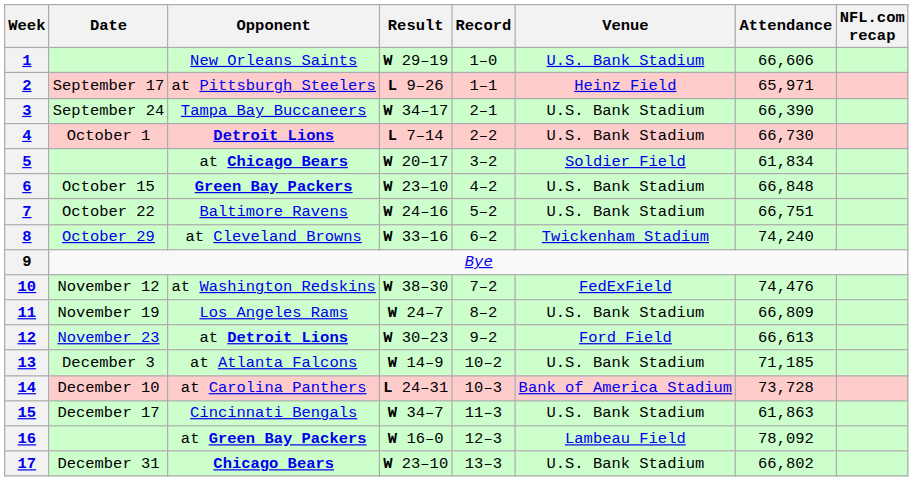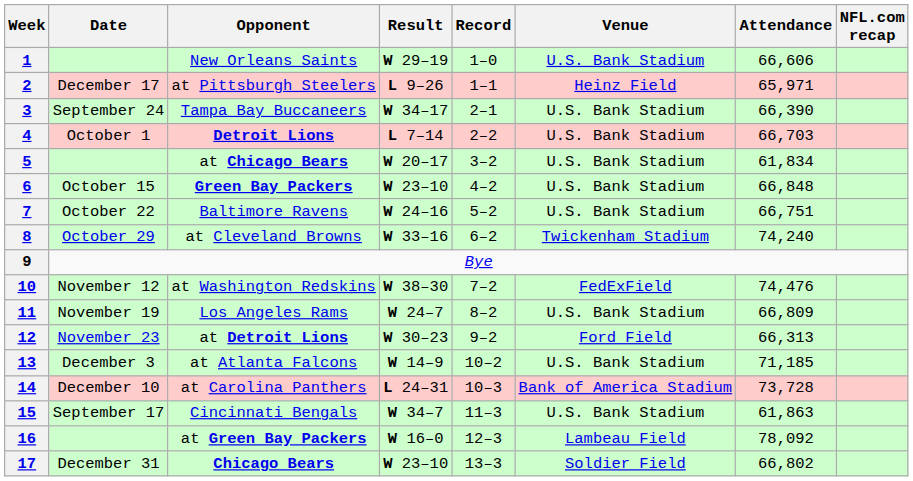(108, 85) September 17 -> (108, 85) December 17
(786, 136) 66,730 -> (786, 136) 66,703
(625, 161) Soldier Field -> (625, 161) U.S. Bank Stadium
(786, 338) 66,613 -> (786, 338) 66,313
(108, 413) December 17 -> (108, 413) September 17
(625, 464) U.S. Bank Stadium -> (625, 464) Soldier Field
